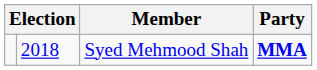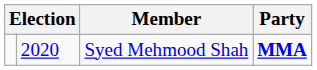(40, 49) 2018 -> (40, 49) 2020
